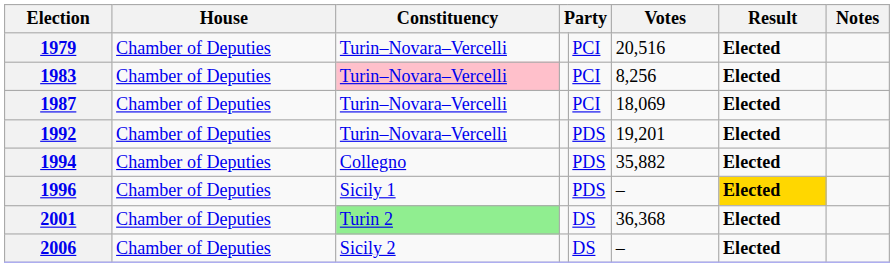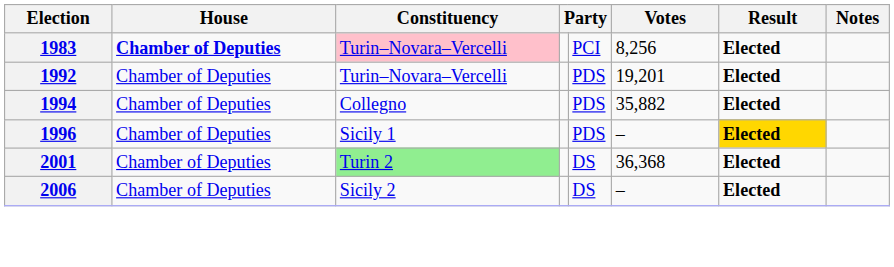- row: (58, 47)
(193, 76) normal -> (198, 47) bold
- row: (58, 104)
